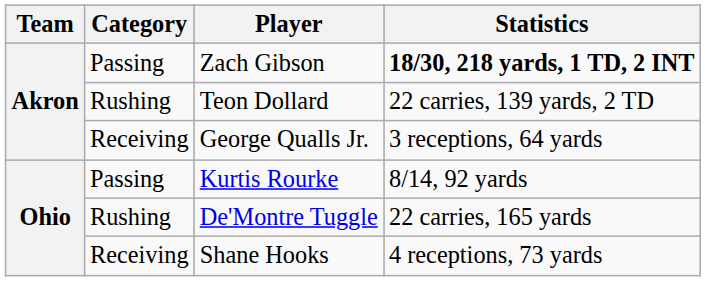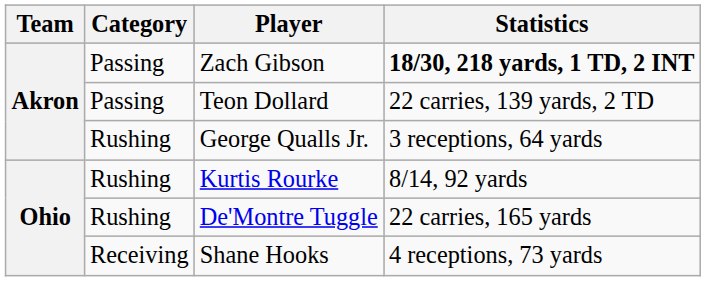(130, 101) Rushing -> (127, 101) Passing
(139, 139) Receiving -> (130, 139) Rushing
(127, 178) Passing -> (130, 178) Rushing
